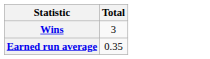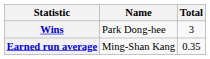+ column: (138, 12)
